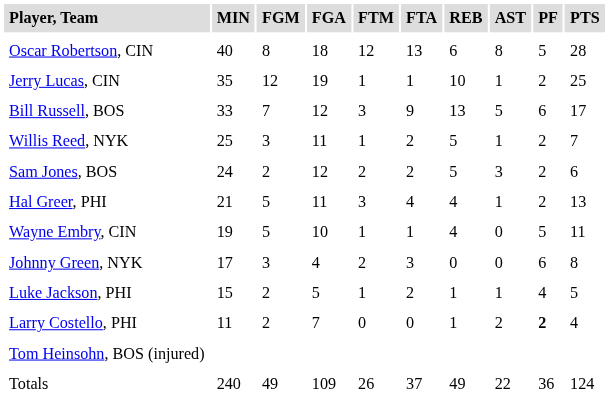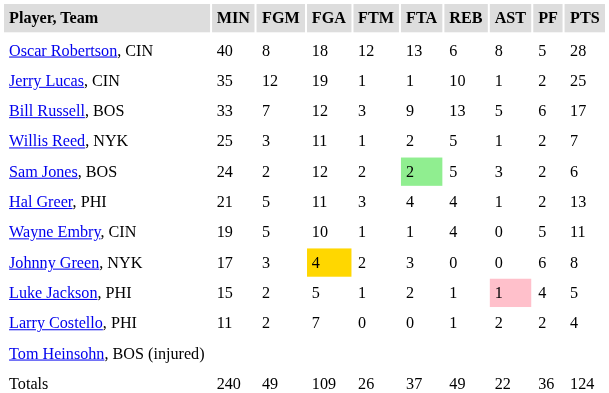(410, 171) no background -> (410, 171) lightgreen background
(316, 262) no background -> (316, 262) gold background
(499, 292) no background -> (499, 292) pink background
(542, 323) bold -> (542, 323) normal
